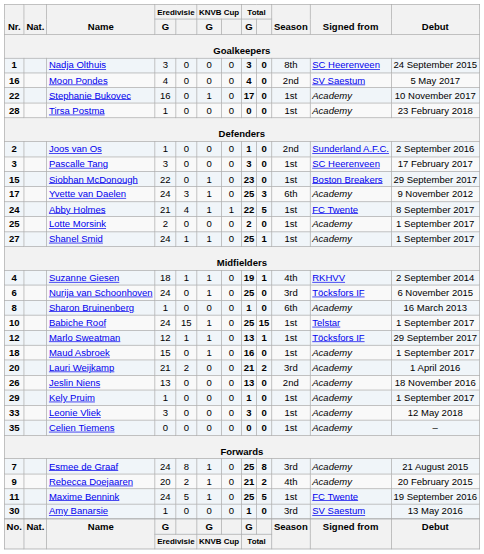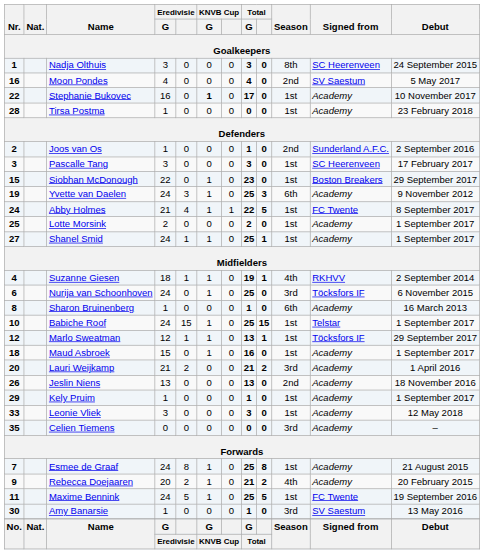(209, 95) normal -> (209, 95) bold
(14, 194) 17 -> (14, 194) 19
(291, 427) 1st -> (291, 427) 3rd
(291, 466) 3rd -> (291, 466) 1st
